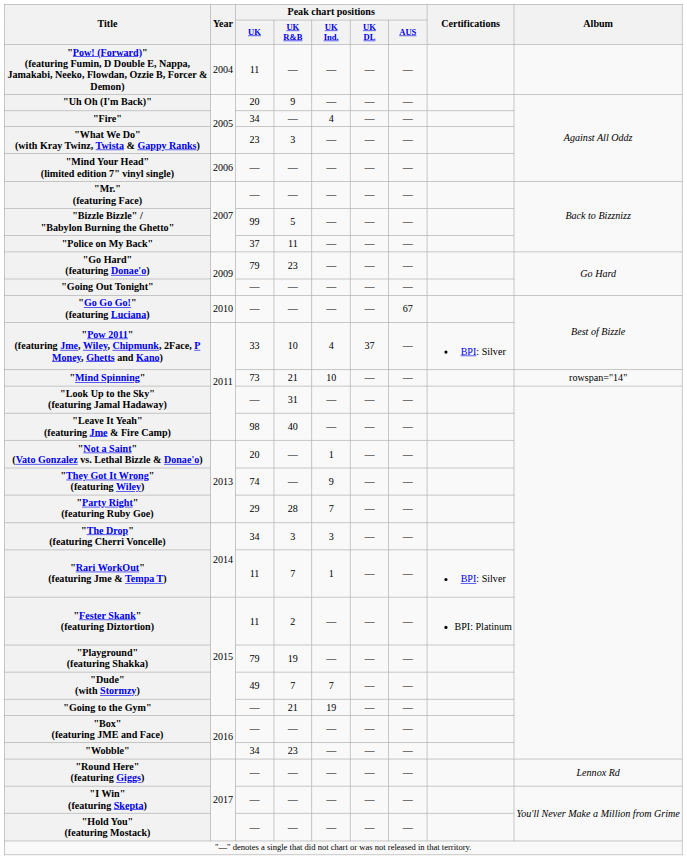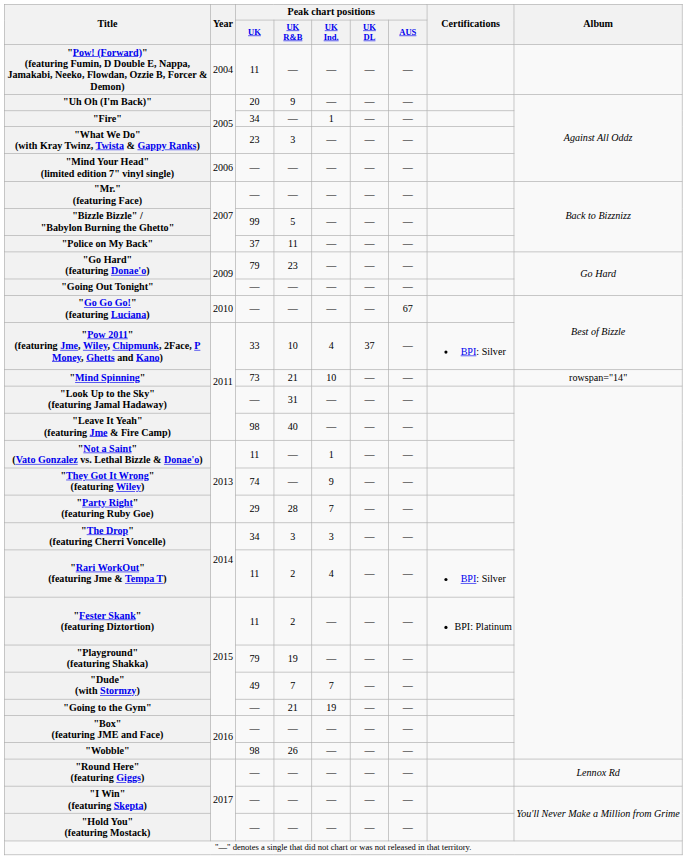(331, 118) 4 -> (331, 118) 1
(255, 454) 20 -> (255, 454) 11
(293, 573) 7 -> (293, 573) 2
(331, 573) 1 -> (331, 573) 4
(255, 750) 34 -> (255, 750) 98
(293, 750) 23 -> (293, 750) 26
